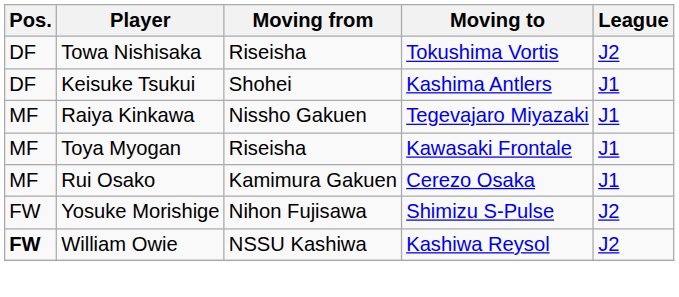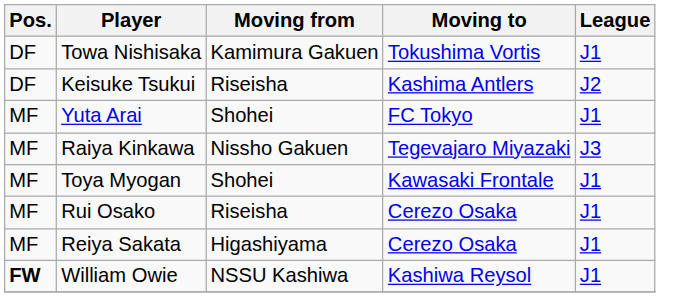(267, 52) Riseisha -> (295, 52) Kamimura Gakuen
(609, 52) J2 -> (590, 52) J1
(260, 84) Shohei -> (249, 84) Riseisha
(609, 84) J1 -> (590, 84) J2
+ row: (102, 116)
(609, 116) J1 -> (590, 148) J3
(267, 148) Riseisha -> (242, 180) Shohei
(313, 180) Kamimura Gakuen -> (249, 212) Riseisha
+ row: (121, 244)
- row: (140, 212)
(609, 244) J2 -> (590, 276) J1
